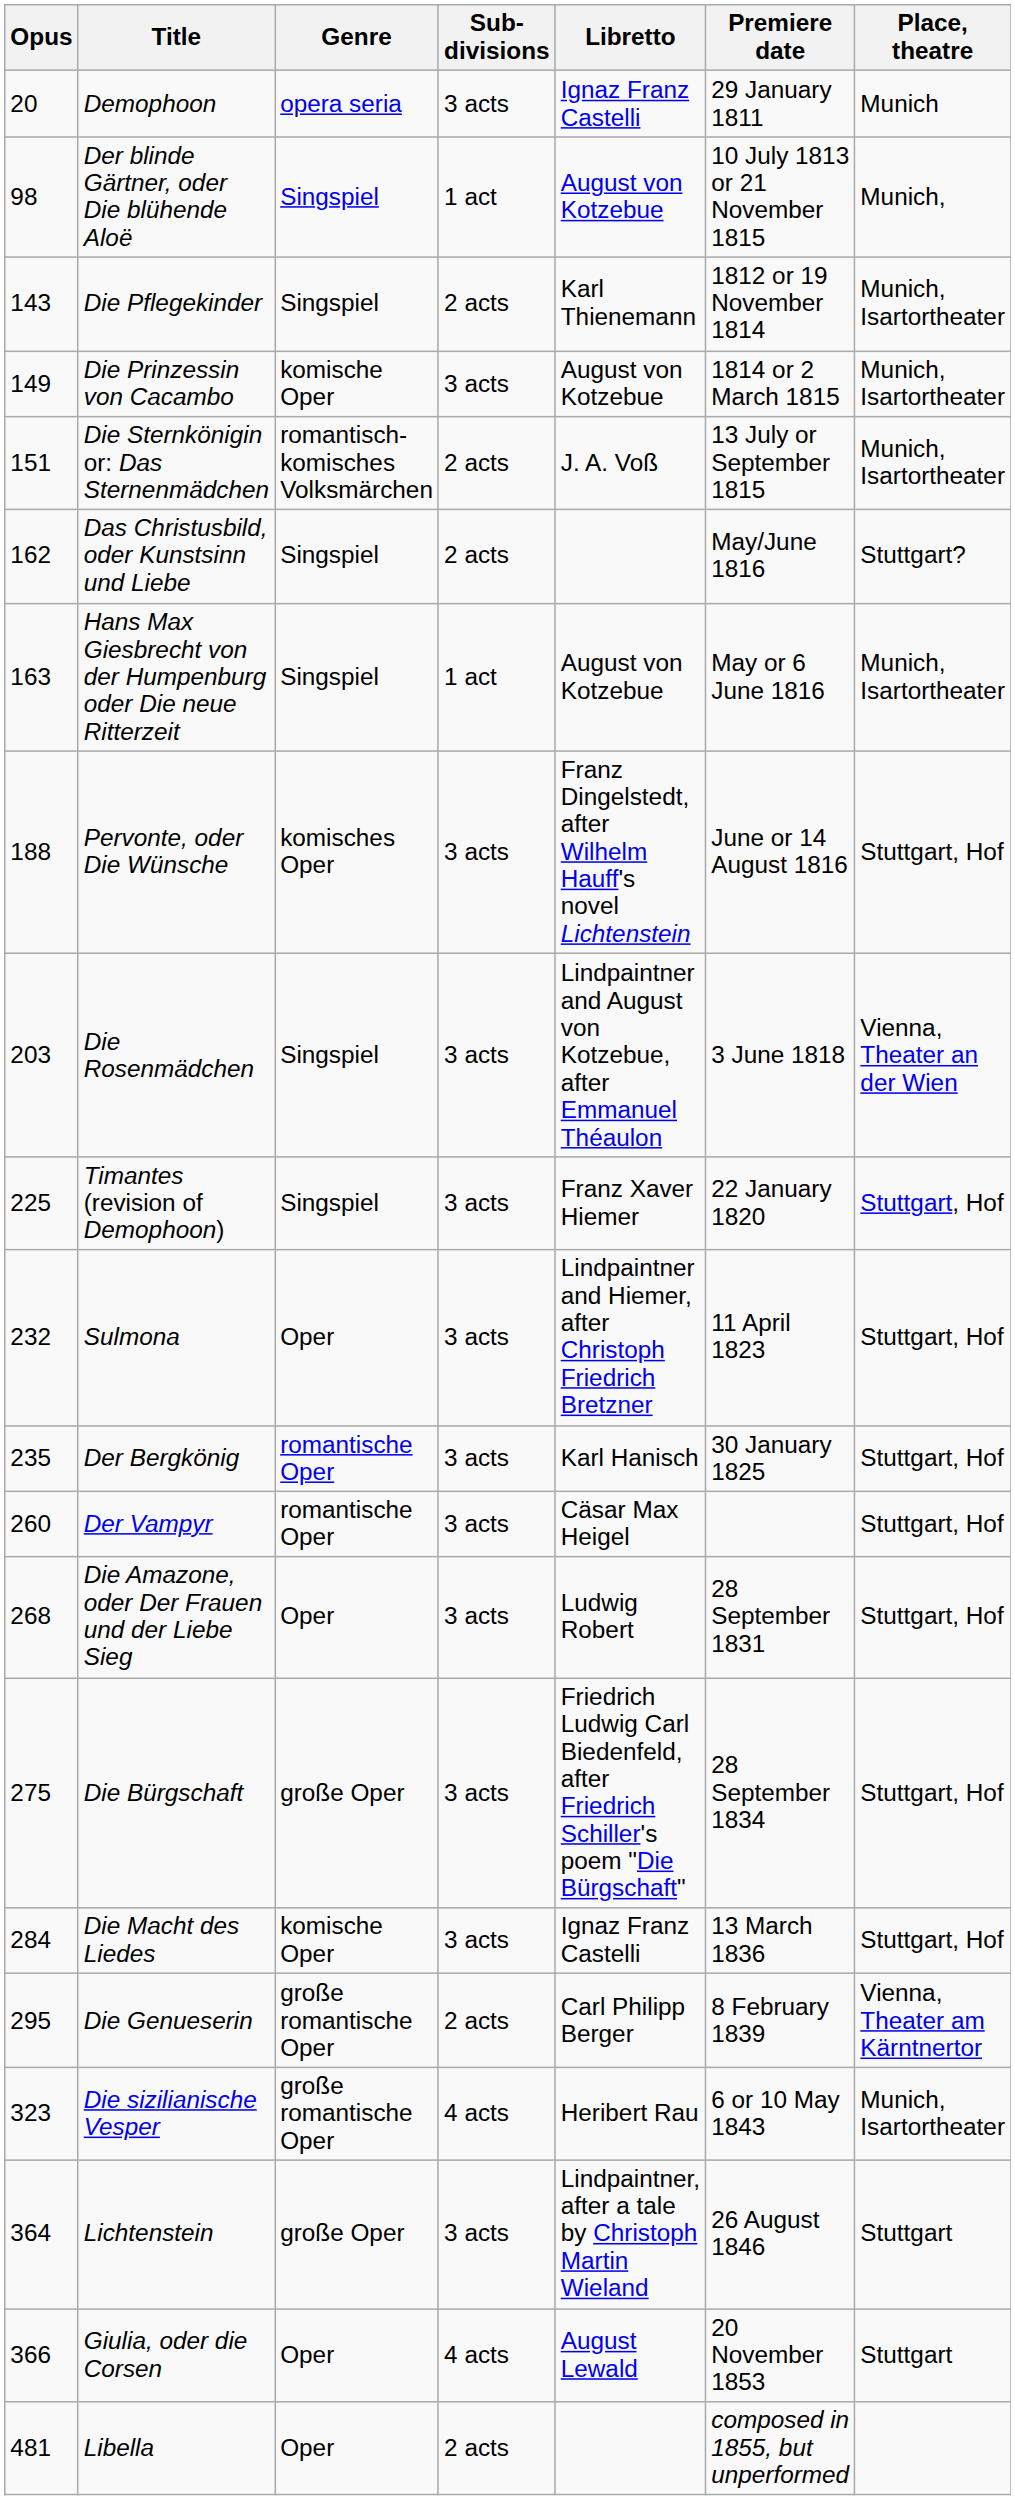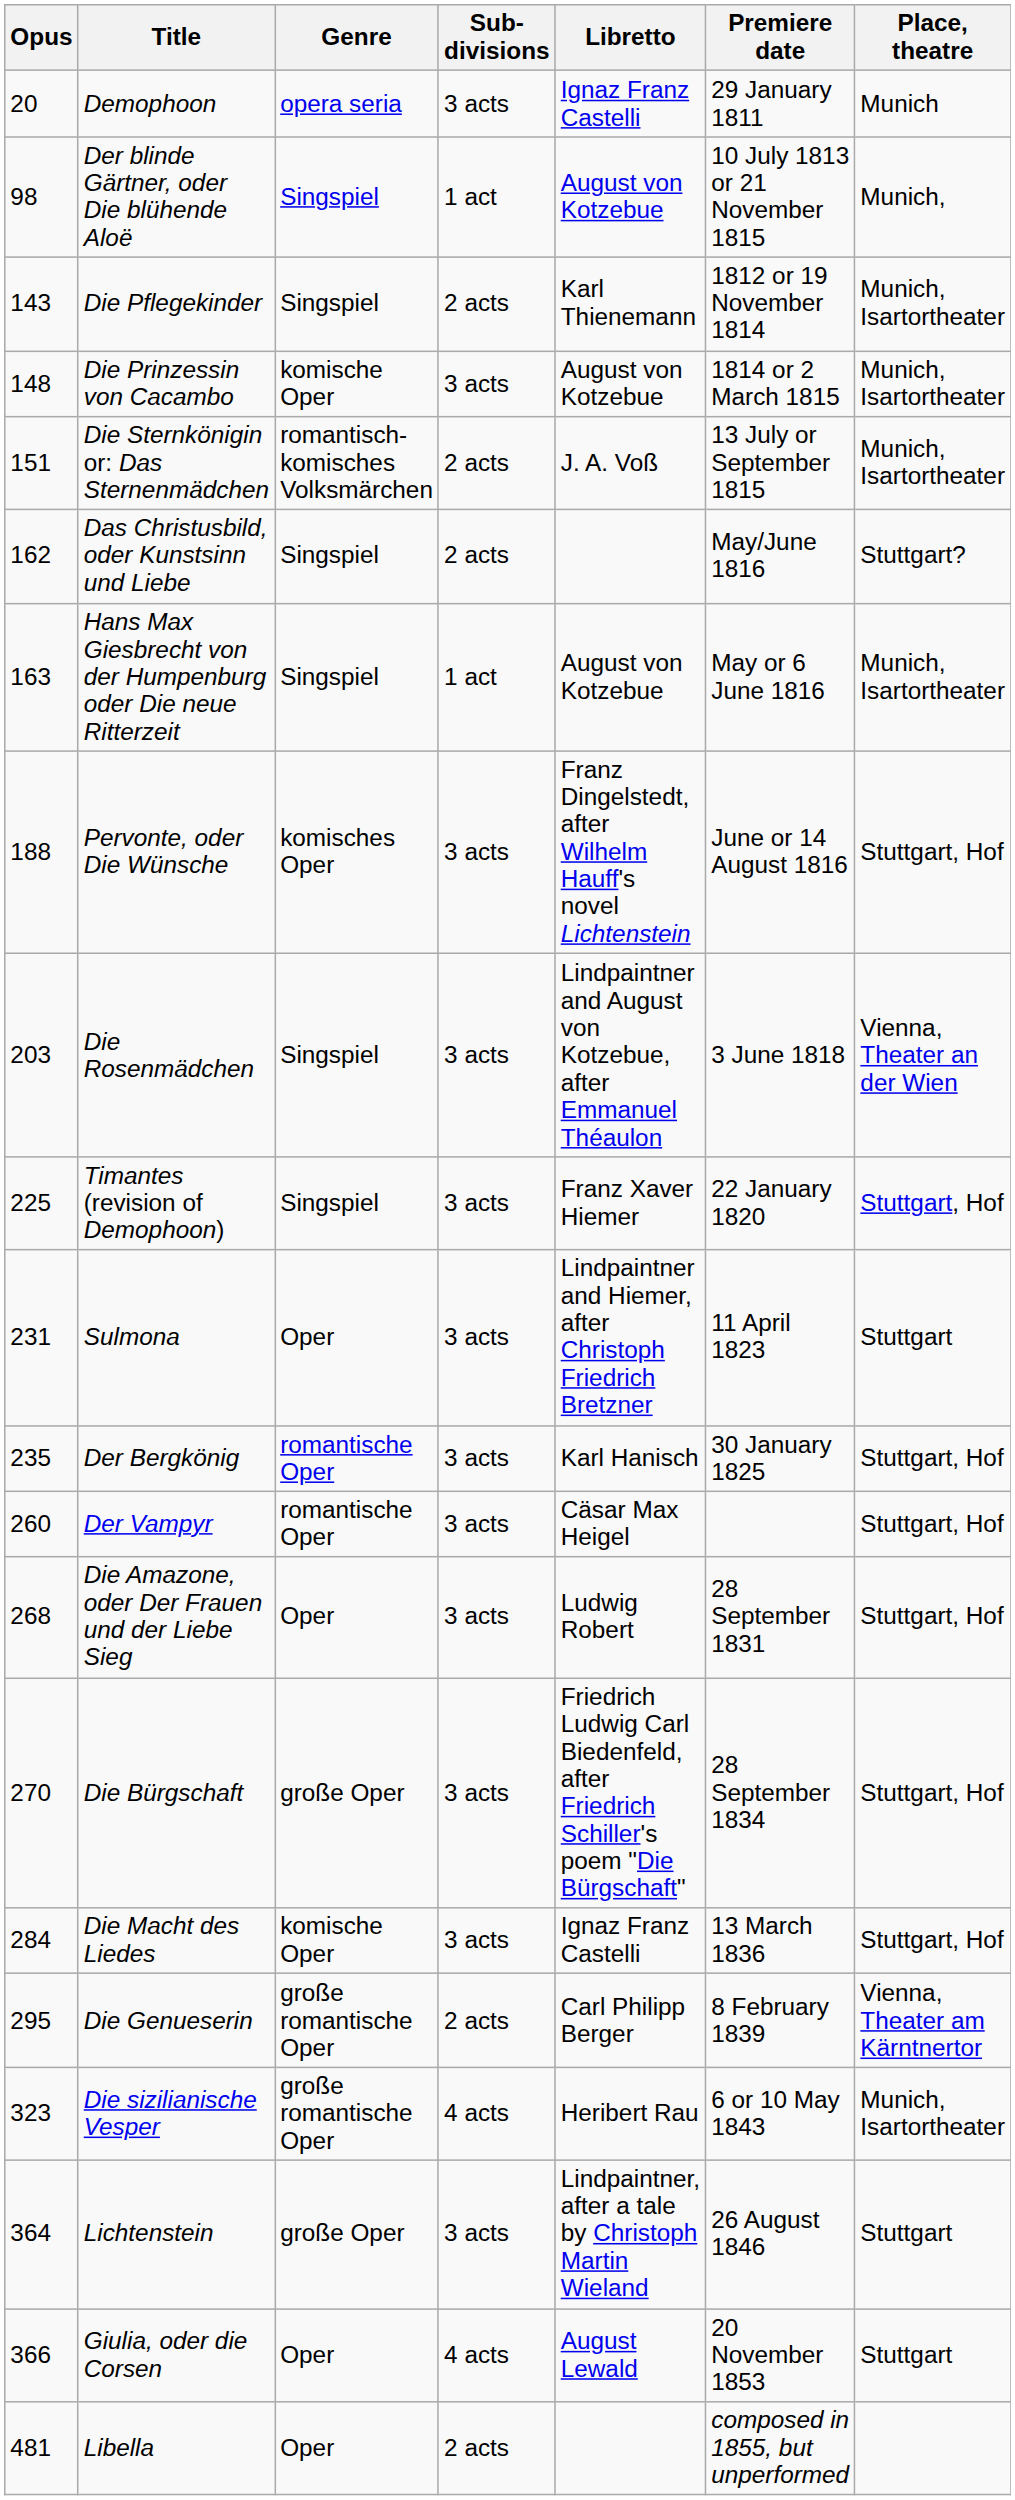(31, 383) 149 -> (31, 383) 148
(31, 1337) 232 -> (31, 1337) 231
(932, 1337) Stuttgart, Hof -> (906, 1337) Stuttgart
(31, 1792) 275 -> (31, 1792) 270
